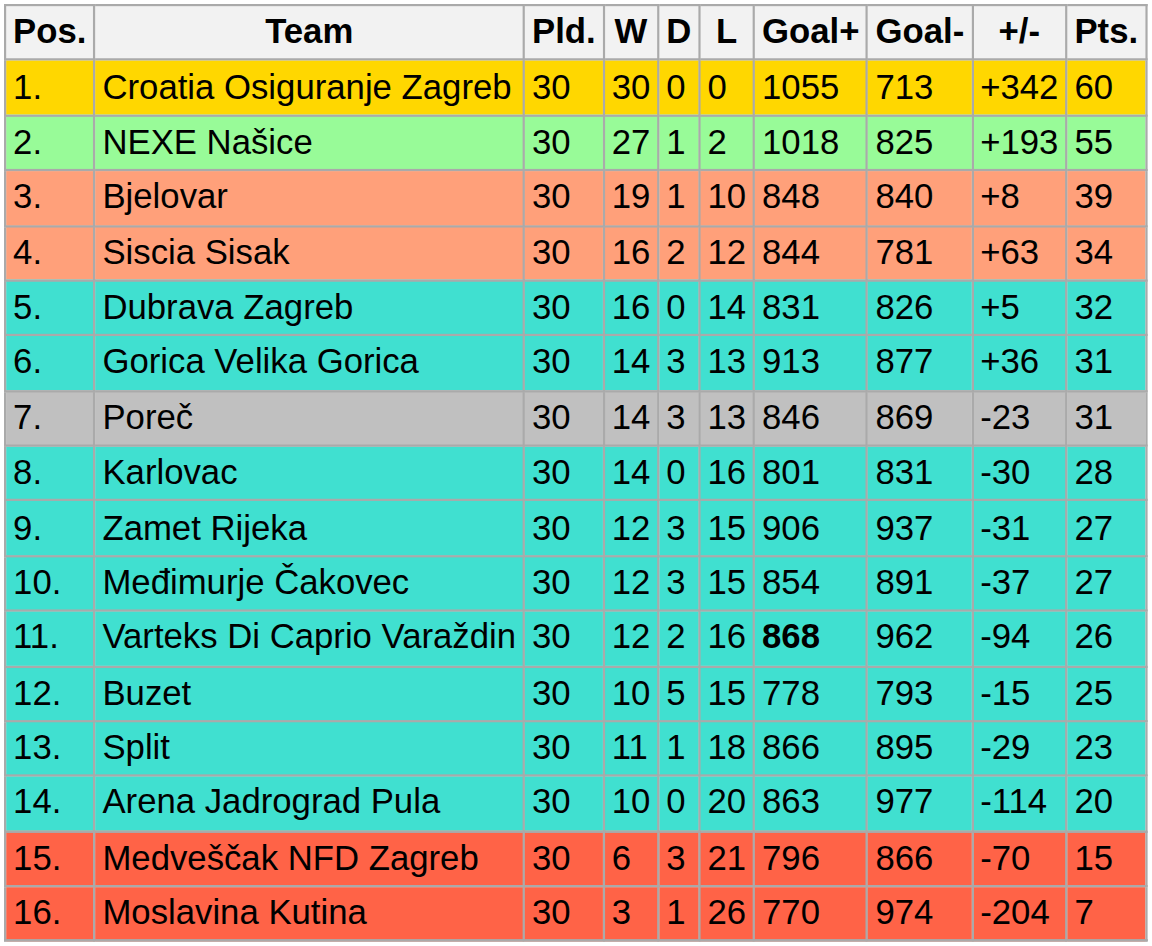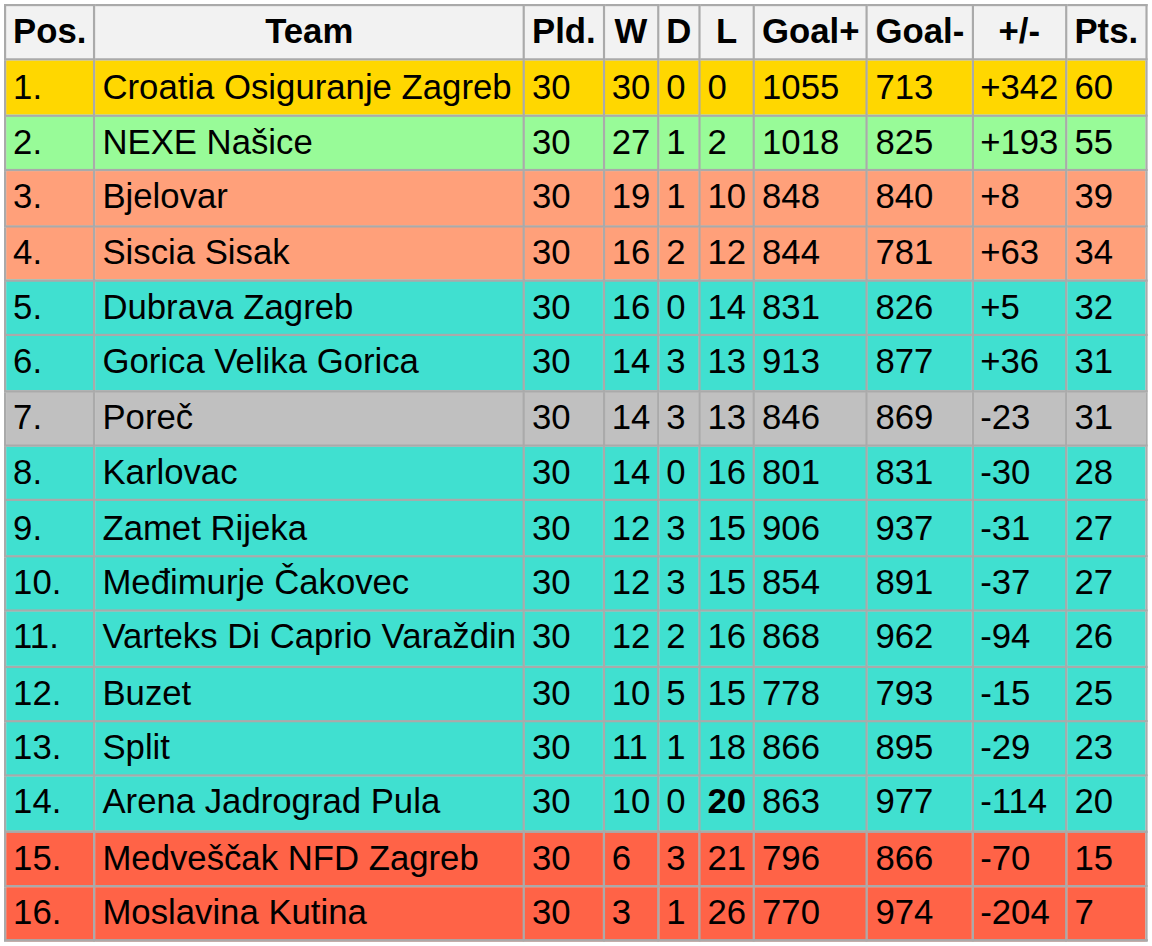(791, 637) bold -> (791, 637) normal
(727, 802) normal -> (727, 802) bold
